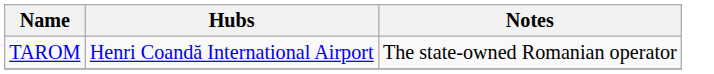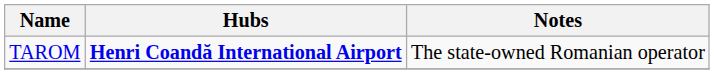(232, 52) normal -> (246, 52) bold
